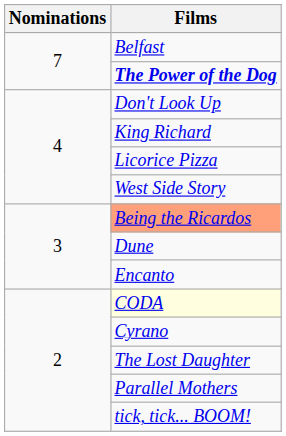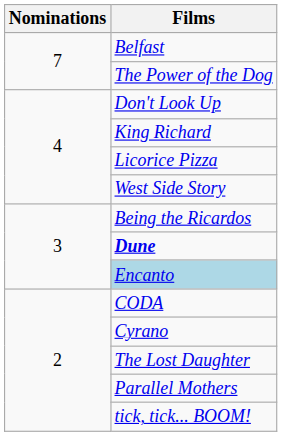(196, 75) bold -> (194, 75) normal
(183, 217) lightsalmon background -> (183, 217) no background
(134, 246) normal -> (135, 246) bold
(144, 274) no background -> (144, 274) lightblue background
(139, 302) lightyellow background -> (139, 302) no background
